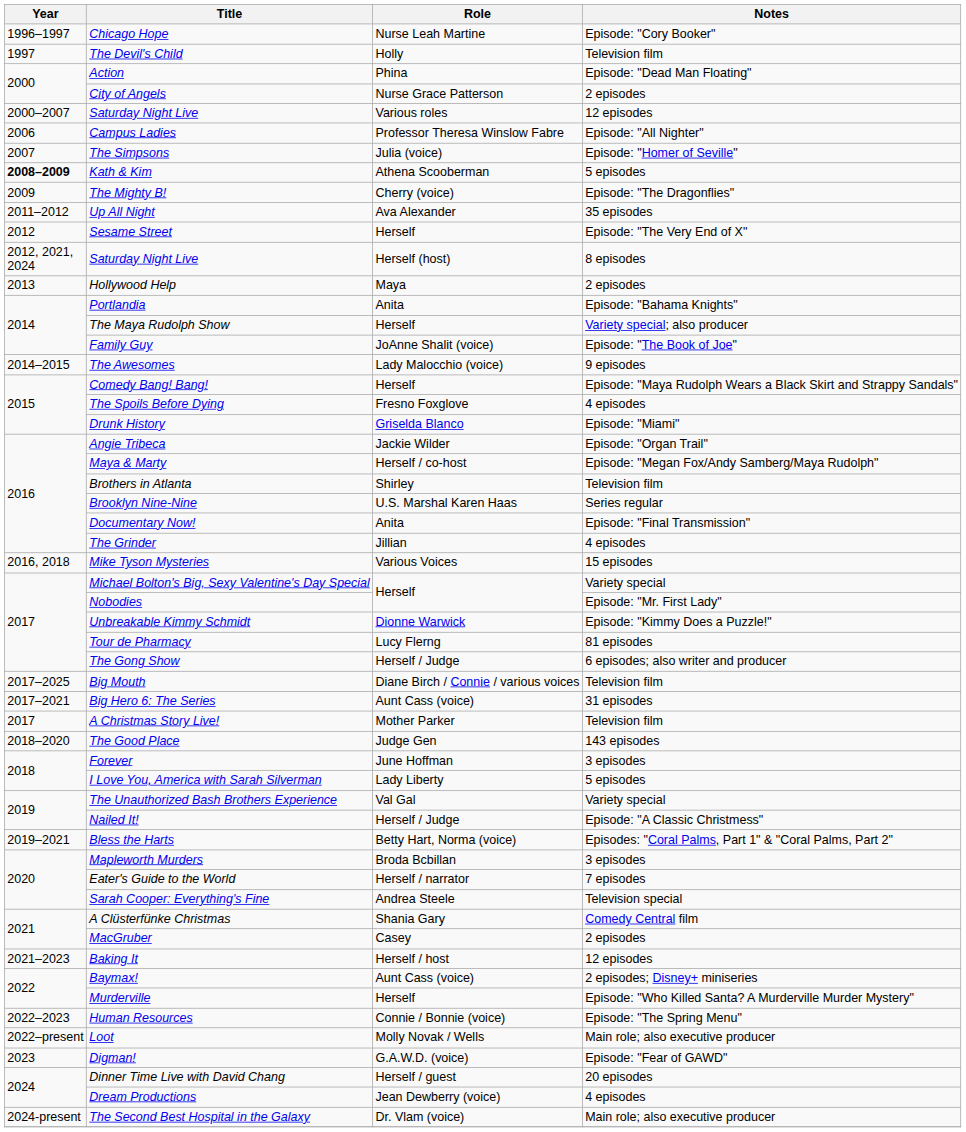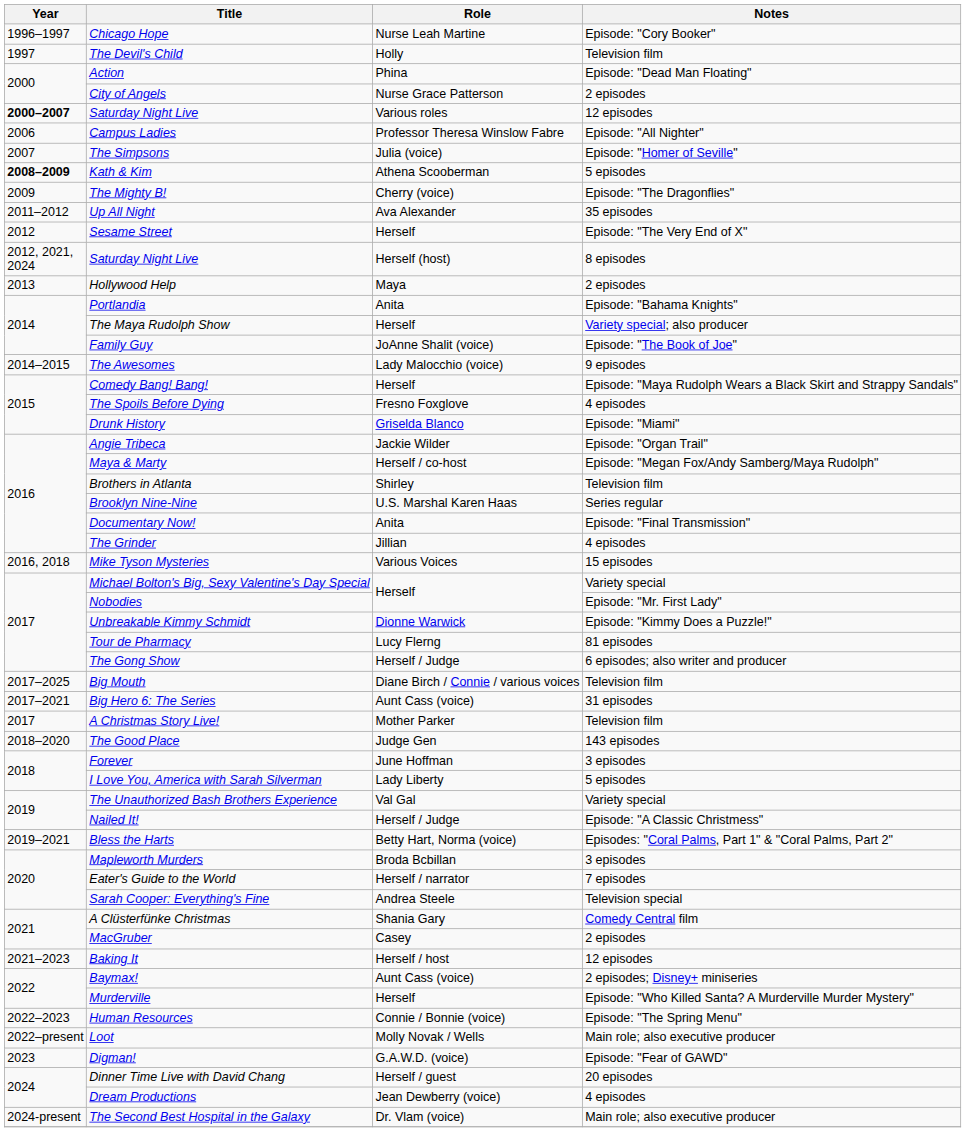(39, 113) normal -> (39, 113) bold
